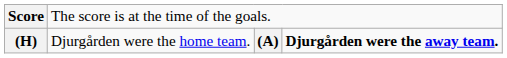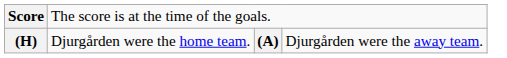(392, 40) bold -> (384, 40) normal
